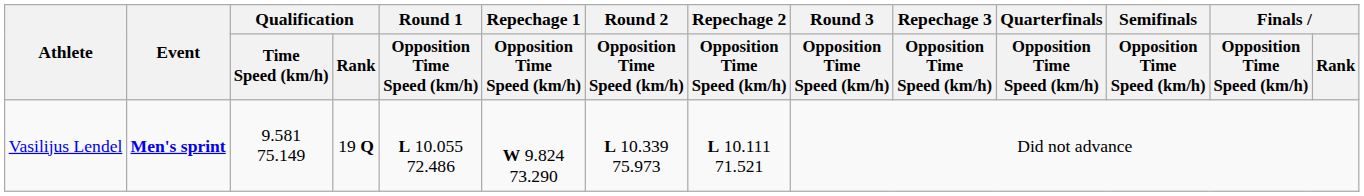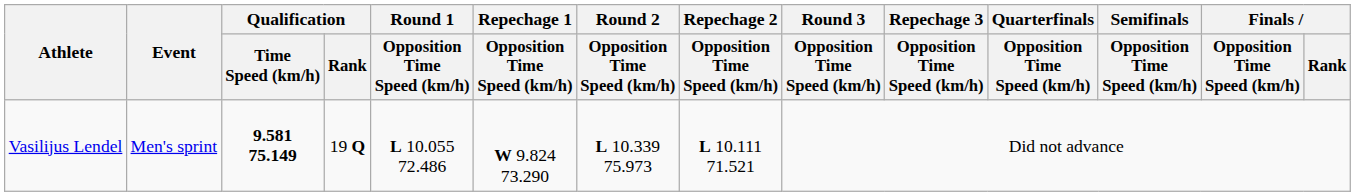(178, 145) bold -> (174, 145) normal
(281, 145) normal -> (273, 145) bold
